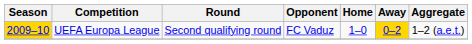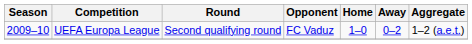(28, 30) gold background -> (28, 30) no background
(392, 30) gold background -> (392, 30) no background
